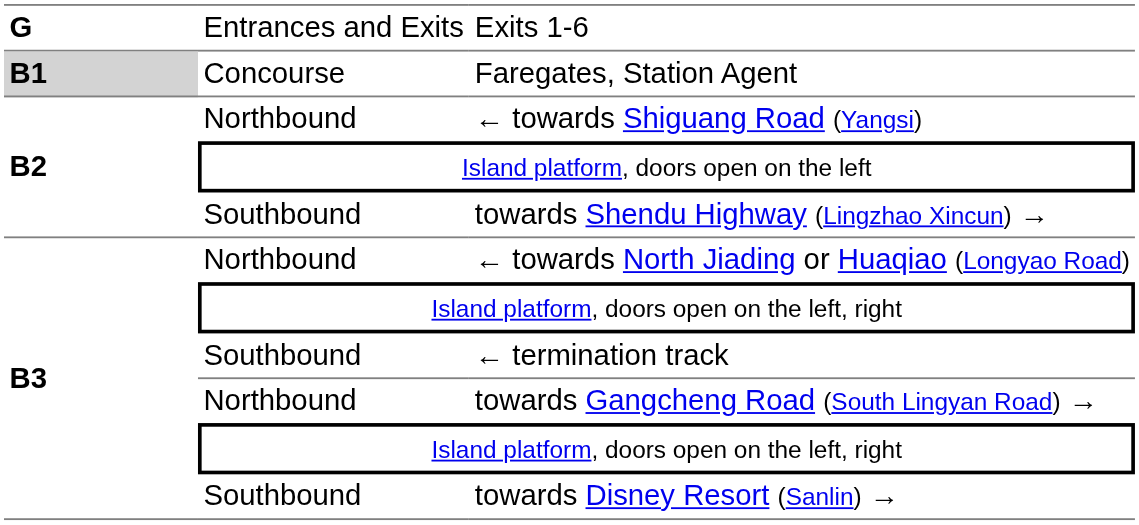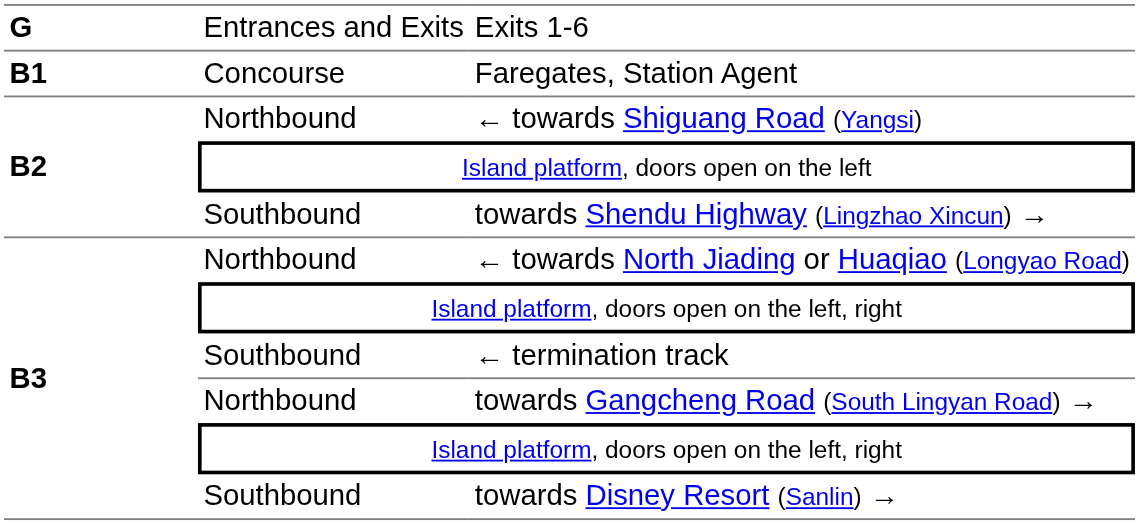(28, 73) lightgrey background -> (28, 73) no background
